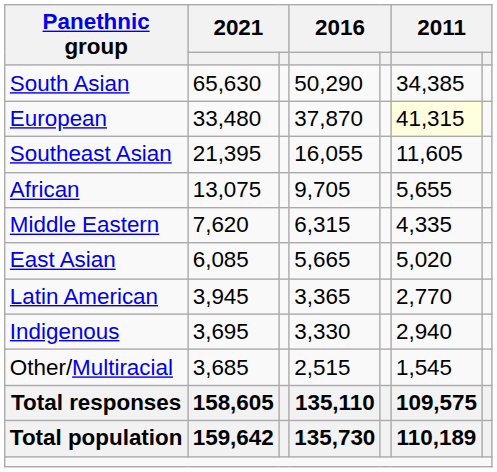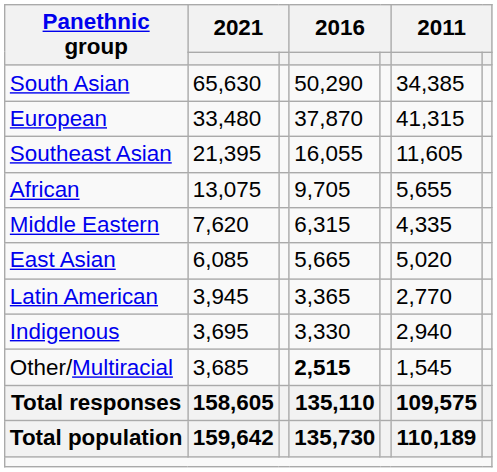(430, 118) lightyellow background -> (430, 118) no background
(322, 367) normal -> (322, 367) bold
